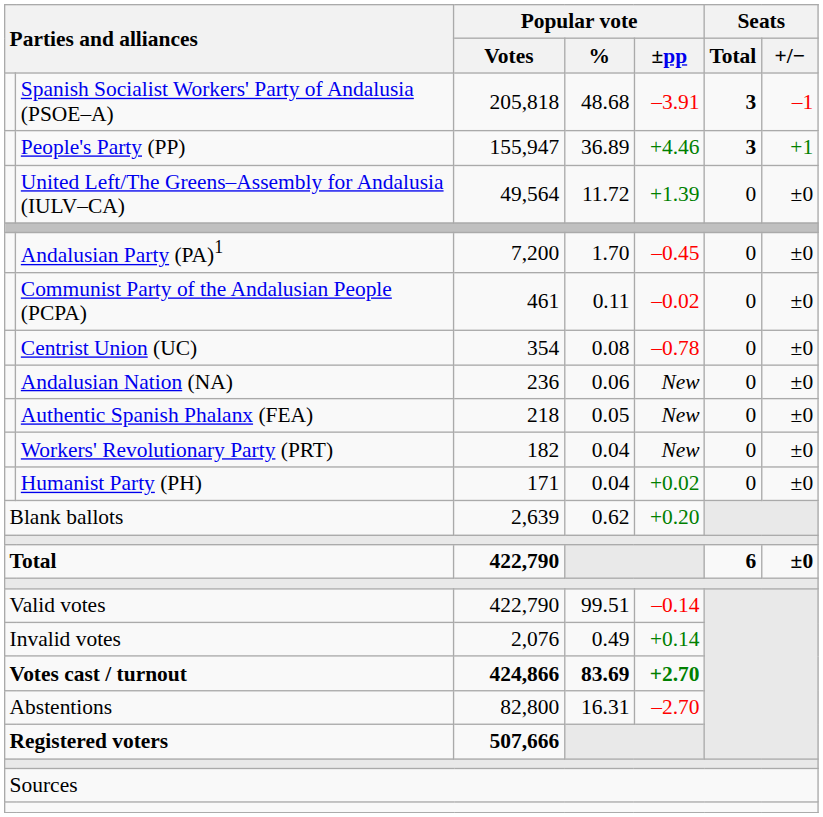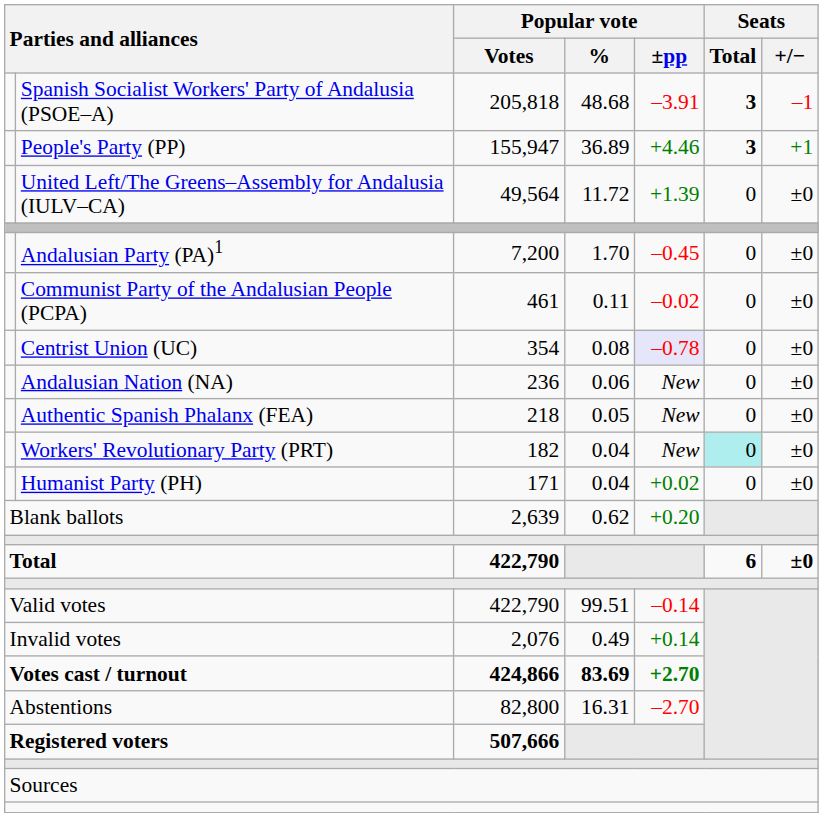(675, 347) no background -> (675, 347) lavender background
(751, 449) no background -> (751, 449) paleturquoise background
